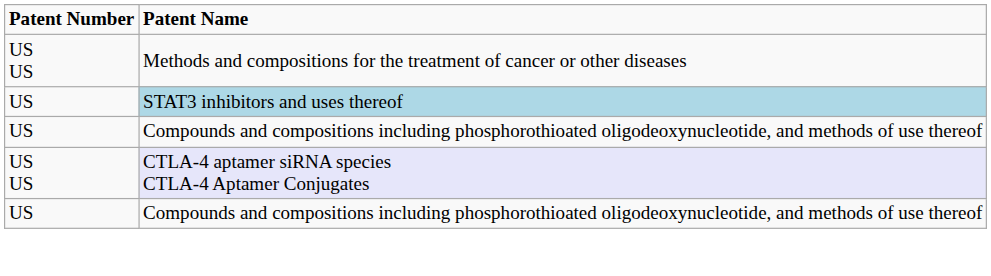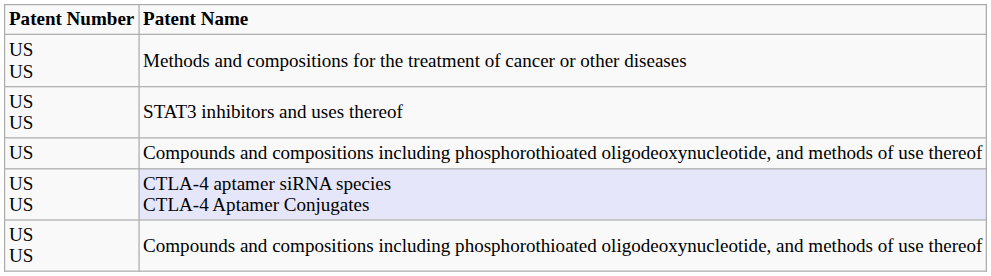(21, 101) US -> (21, 112) US US
(273, 101) lightblue background -> (273, 112) no background
(21, 213) US -> (21, 245) US US
